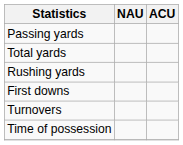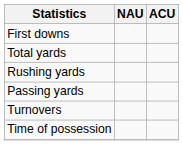rows swapped: (38, 91) <-> (45, 33)
